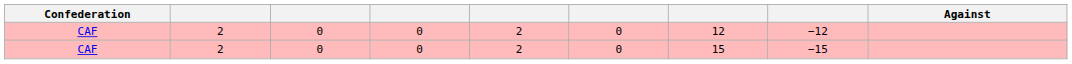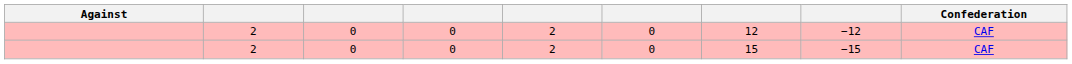columns swapped: (967, 13) <-> (87, 13)
